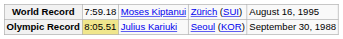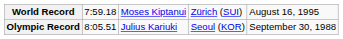(100, 27) khaki background -> (100, 27) no background
